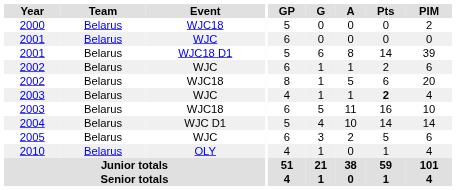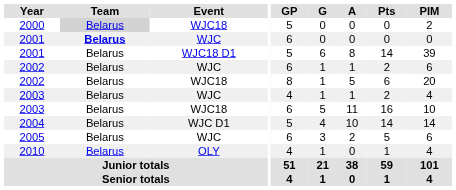(103, 25) no background -> (105, 25) lightgrey background
(103, 39) normal -> (105, 39) bold
(386, 95) bold -> (387, 95) normal
